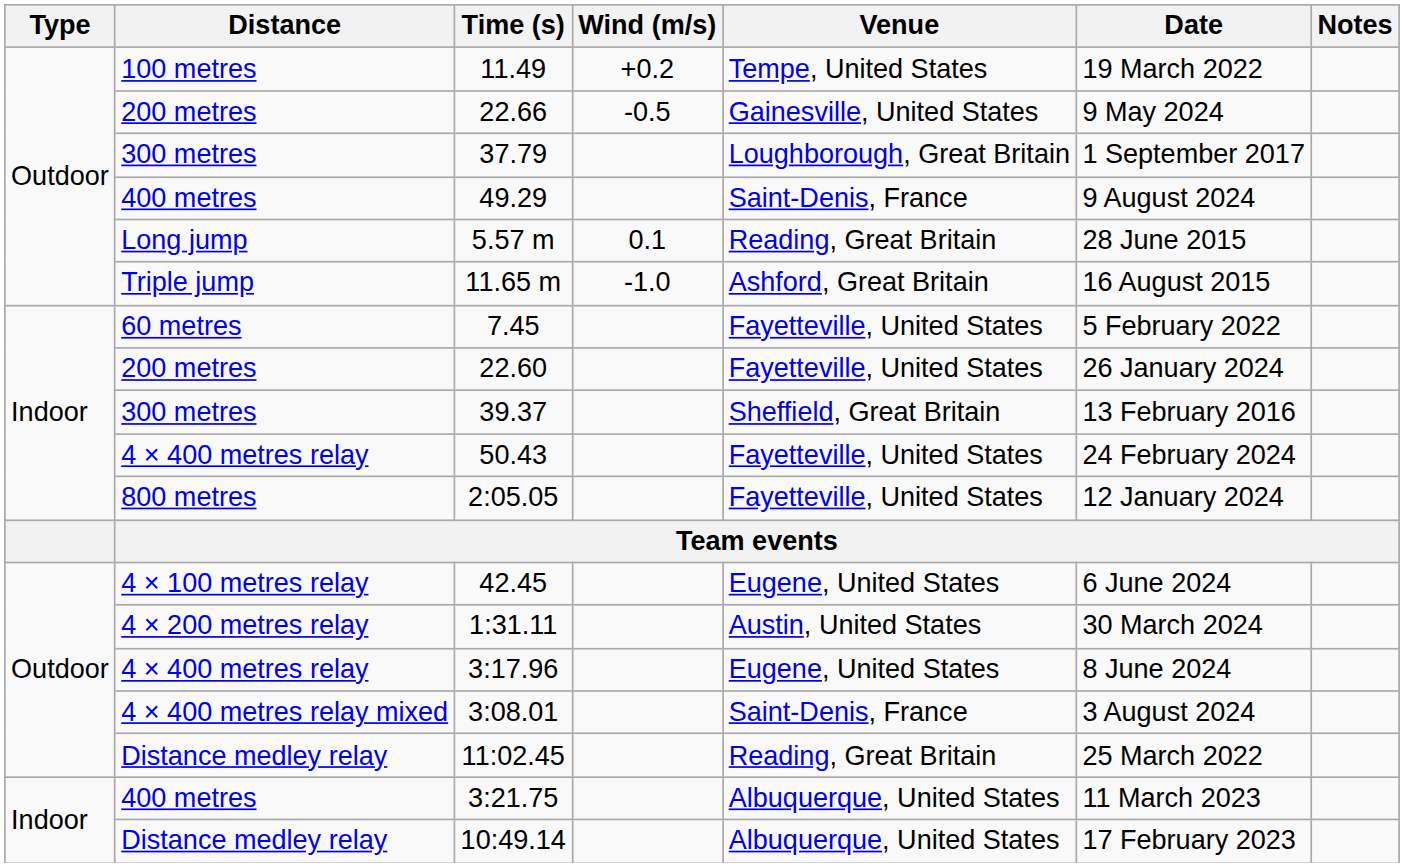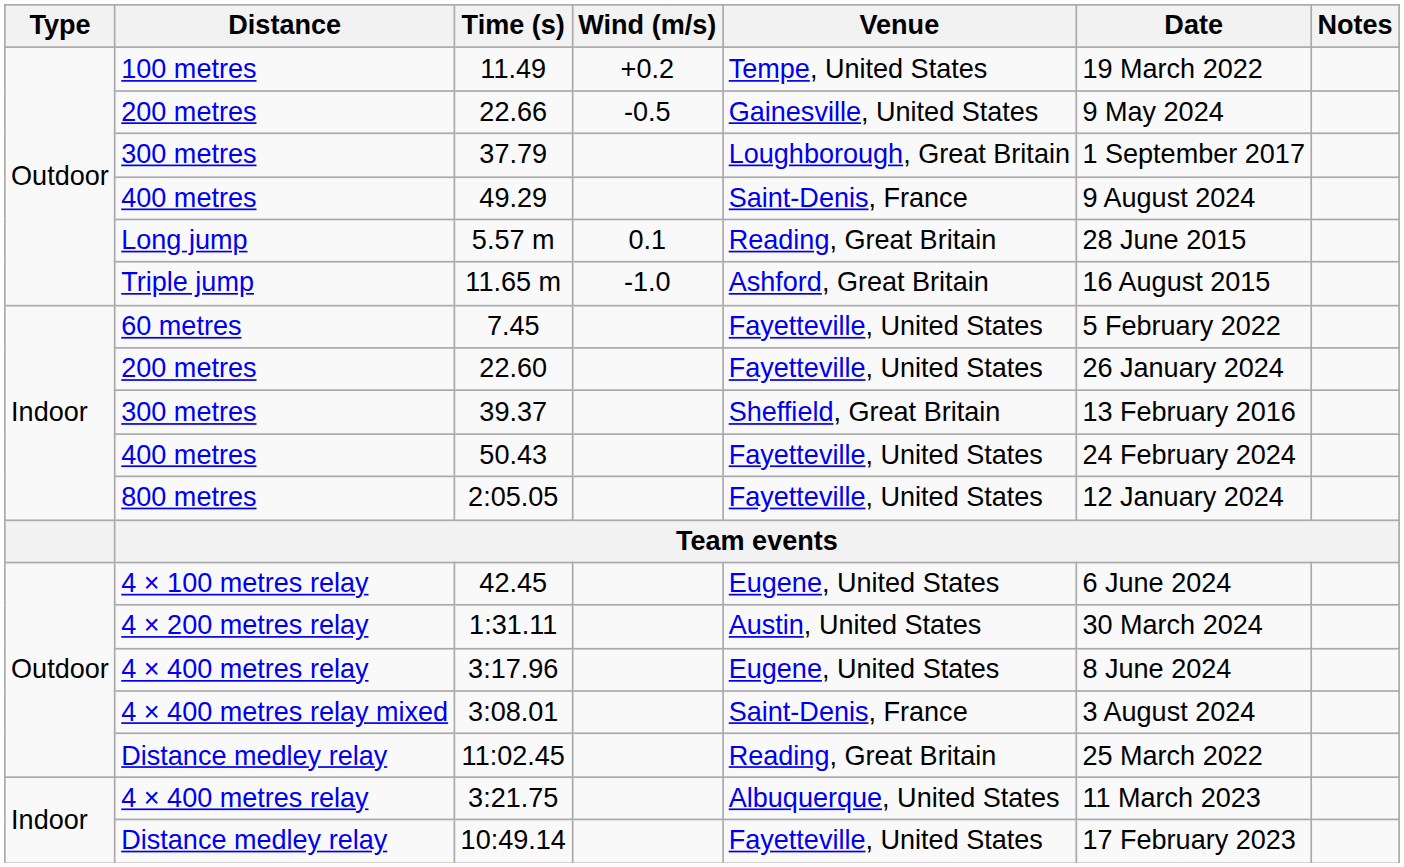(245, 454) 4 × 400 metres relay -> (189, 454) 400 metres
(189, 797) 400 metres -> (245, 797) 4 × 400 metres relay
(894, 840) Albuquerque, United States -> (886, 840) Fayetteville, United States
